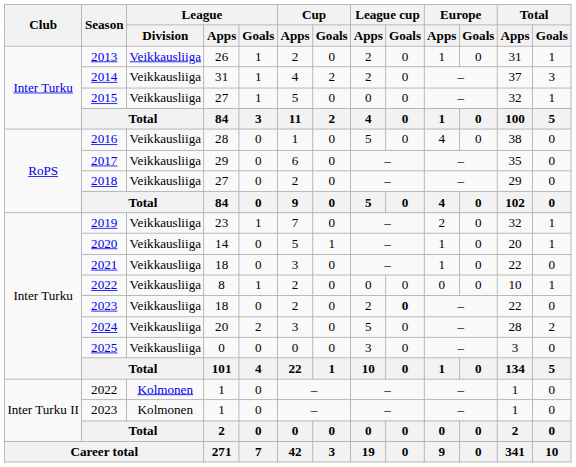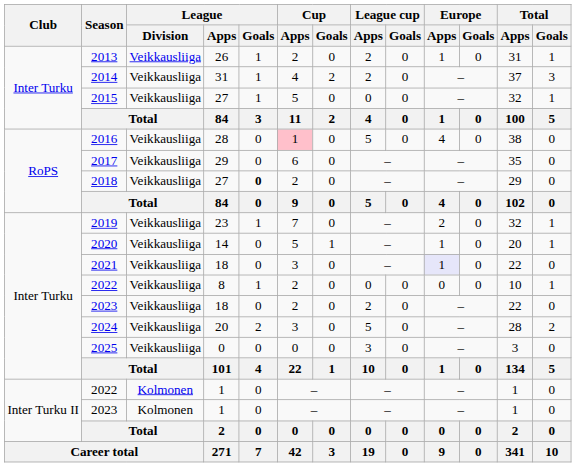(295, 139) no background -> (295, 139) pink background
(258, 181) normal -> (258, 181) bold
(442, 264) no background -> (442, 264) lavender background
(405, 306) bold -> (405, 306) normal
